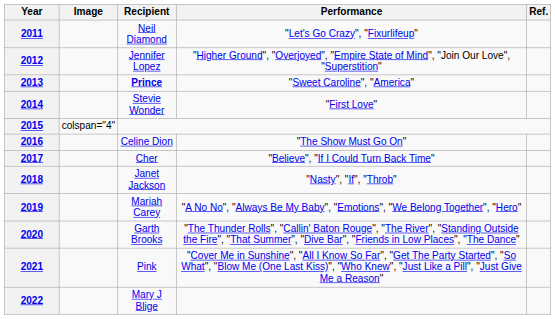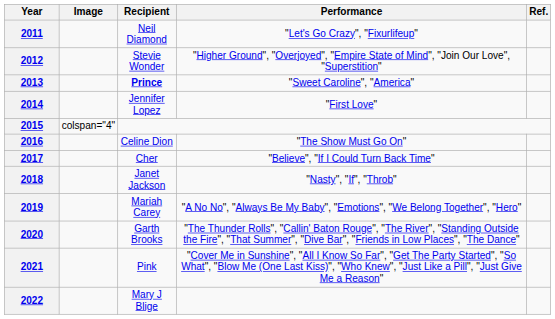(147, 61) Jennifer Lopez -> (147, 61) Stevie Wonder
(147, 104) Stevie Wonder -> (147, 104) Jennifer Lopez
